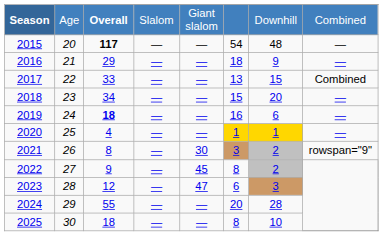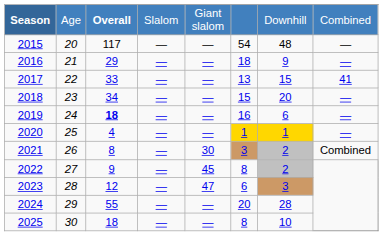(109, 44) bold -> (112, 44) normal
(340, 79) Combined -> (346, 79) 41
(340, 151) rowspan="9" -> (346, 151) Combined
